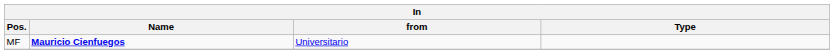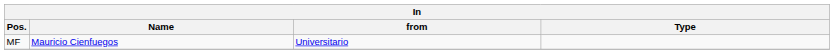(78, 42) bold -> (75, 42) normal
